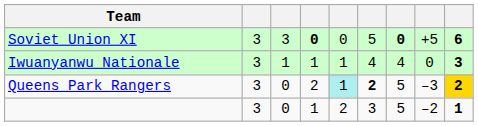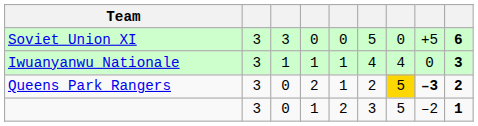(314, 40) bold -> (314, 40) normal
(401, 40) bold -> (401, 40) normal
(343, 86) paleturquoise background -> (343, 86) no background
(372, 86) bold -> (372, 86) normal
(401, 86) no background -> (401, 86) gold background
(430, 86) normal -> (430, 86) bold
(458, 86) gold background -> (458, 86) no background
